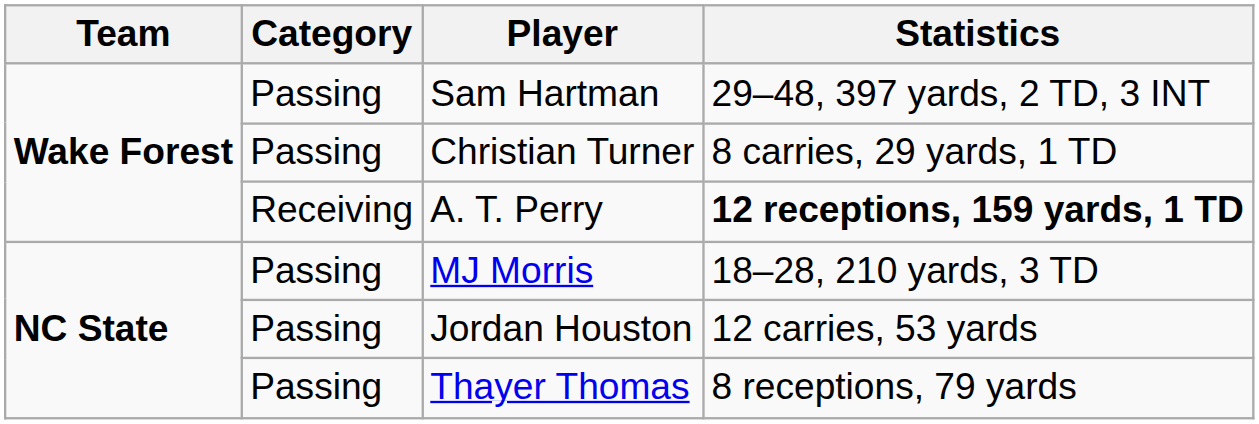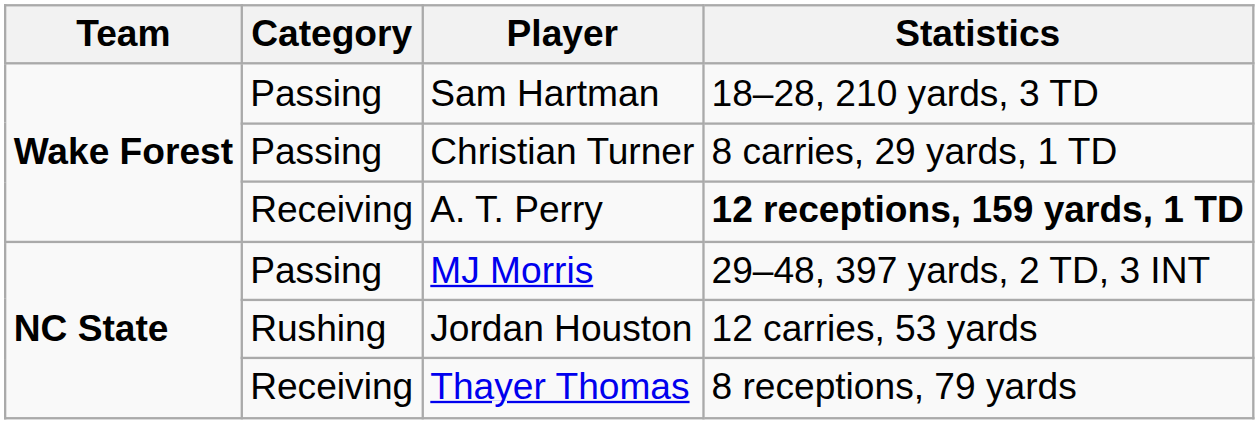(961, 92) 29–48, 397 yards, 2 TD, 3 INT -> (905, 92) 18–28, 210 yards, 3 TD
(905, 269) 18–28, 210 yards, 3 TD -> (961, 269) 29–48, 397 yards, 2 TD, 3 INT
(316, 328) Passing -> (318, 328) Rushing
(316, 387) Passing -> (332, 387) Receiving
